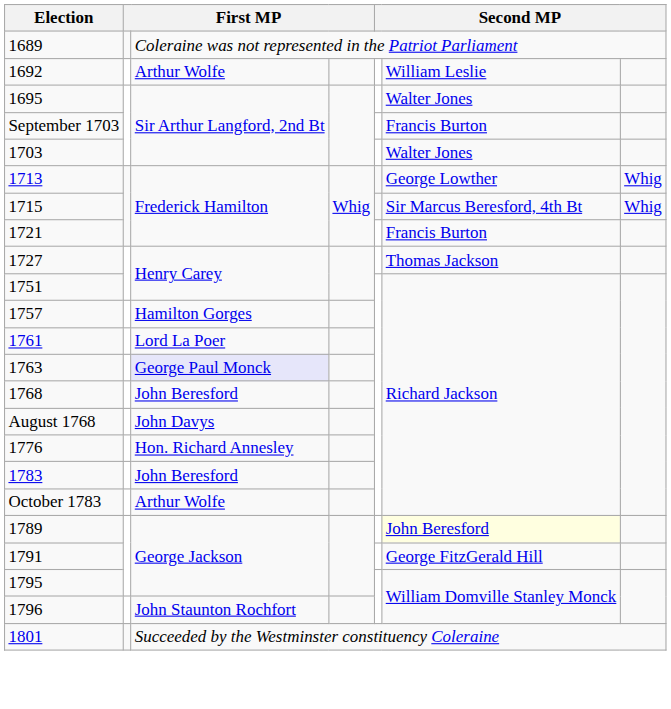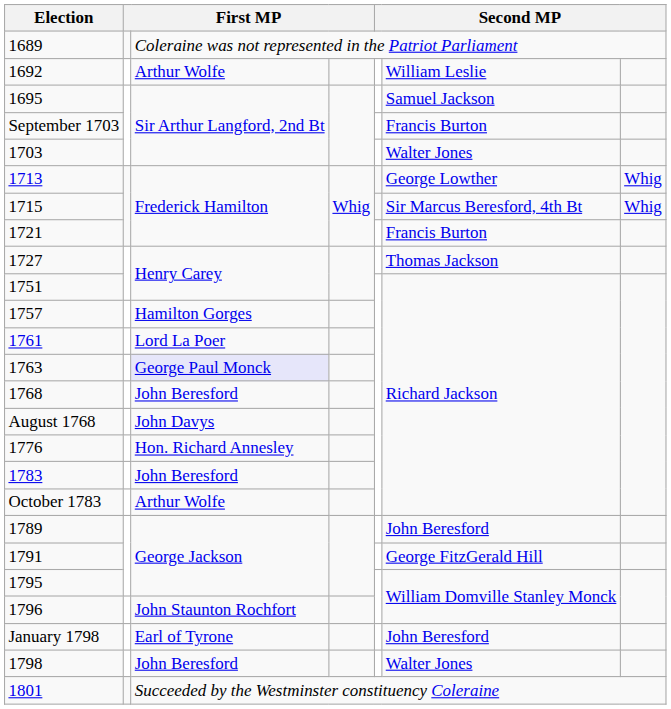(429, 98) Walter Jones -> (440, 98) Samuel Jackson
(437, 529) lightyellow background -> (437, 529) no background
+ row: (54, 636)
+ row: (25, 663)
